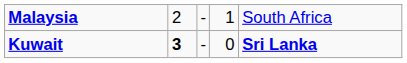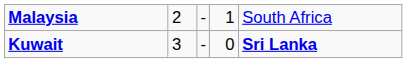(177, 44) bold -> (177, 44) normal
